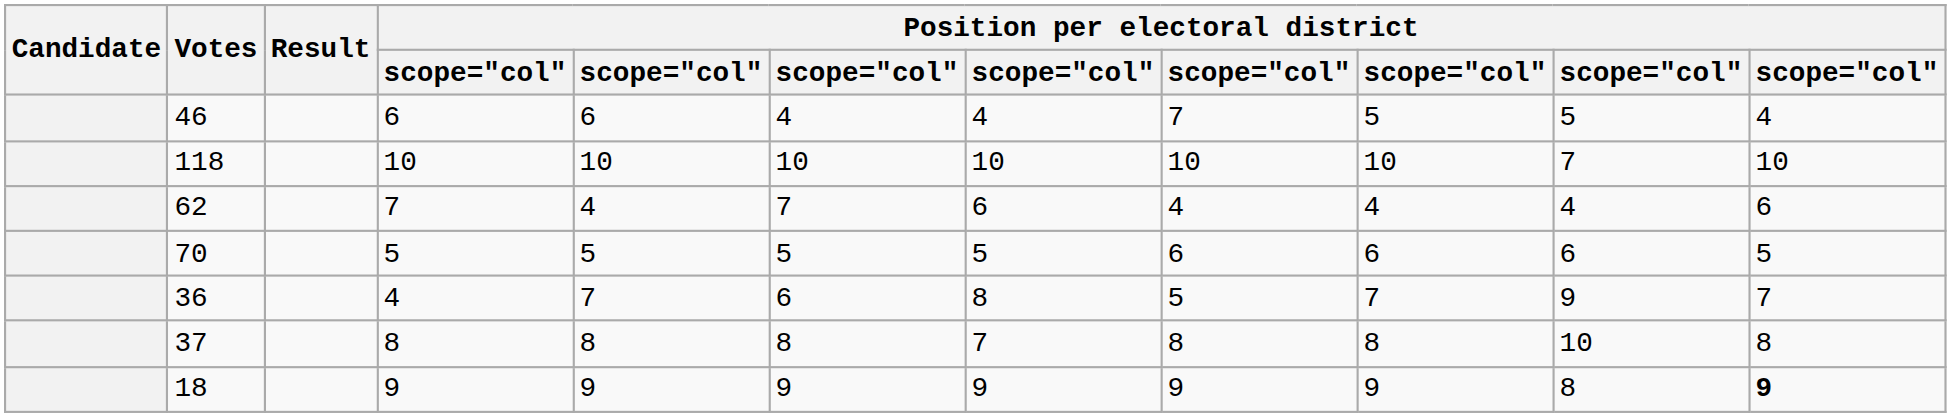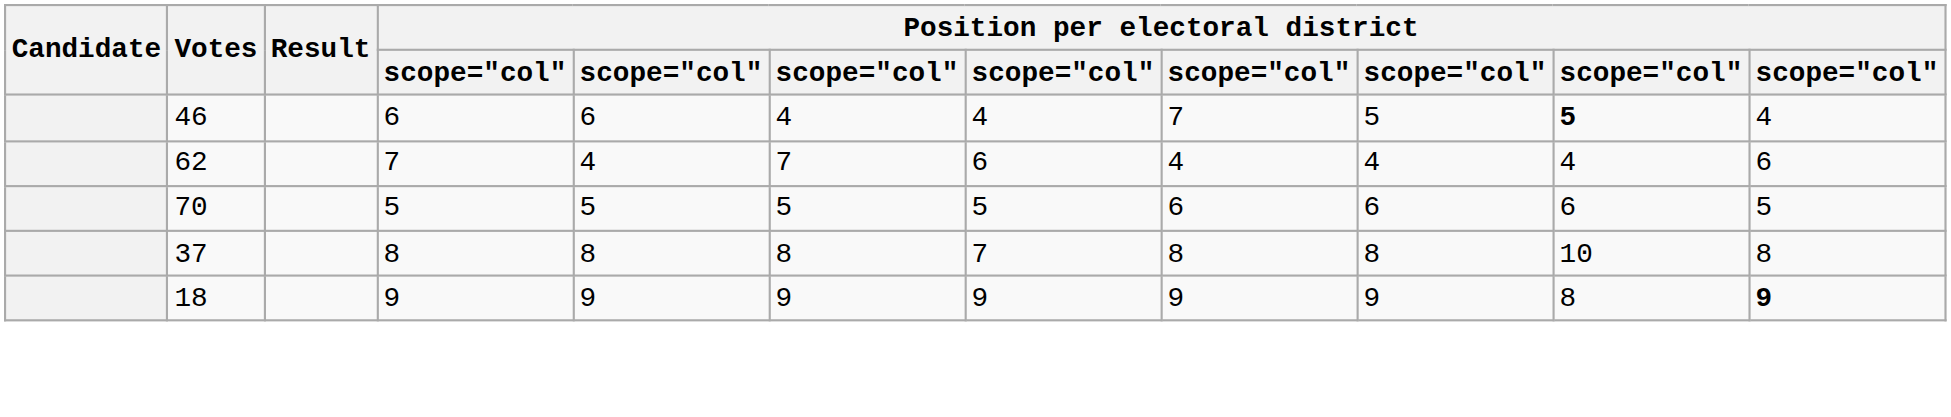(1568, 118) normal -> (1568, 118) bold
- row: (199, 163)
- row: (191, 298)
